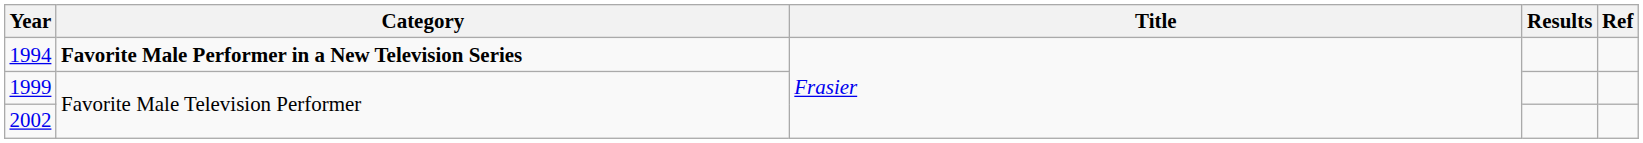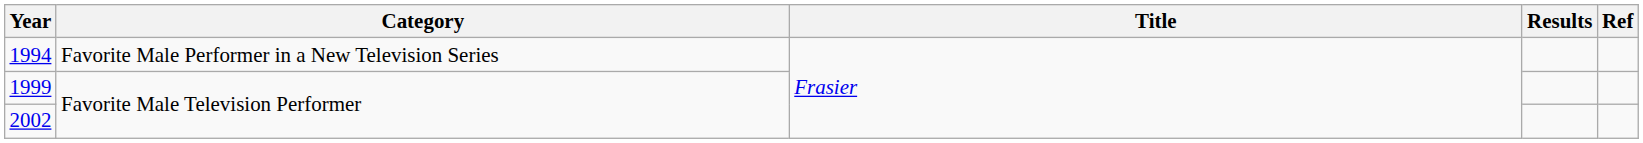(292, 54) bold -> (280, 54) normal
